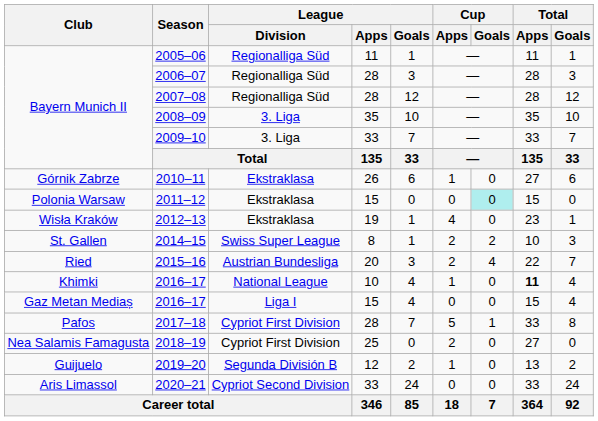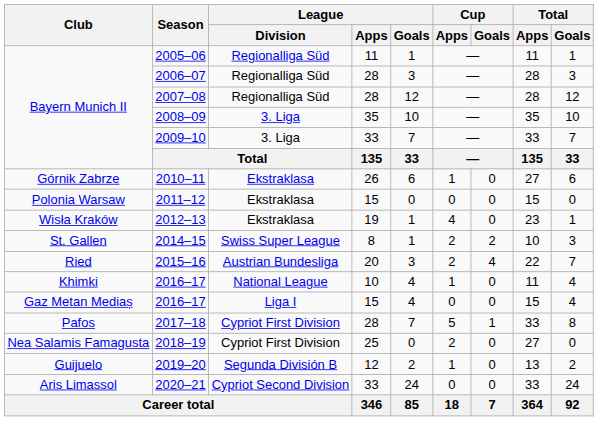(492, 199) paleturquoise background -> (492, 199) no background
(532, 281) bold -> (532, 281) normal
